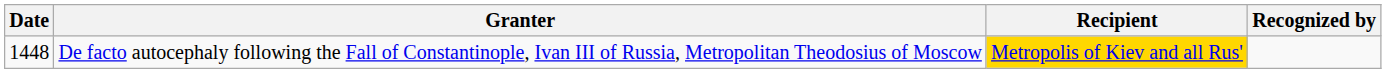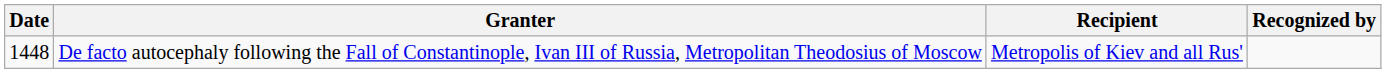(1117, 52) gold background -> (1117, 52) no background
